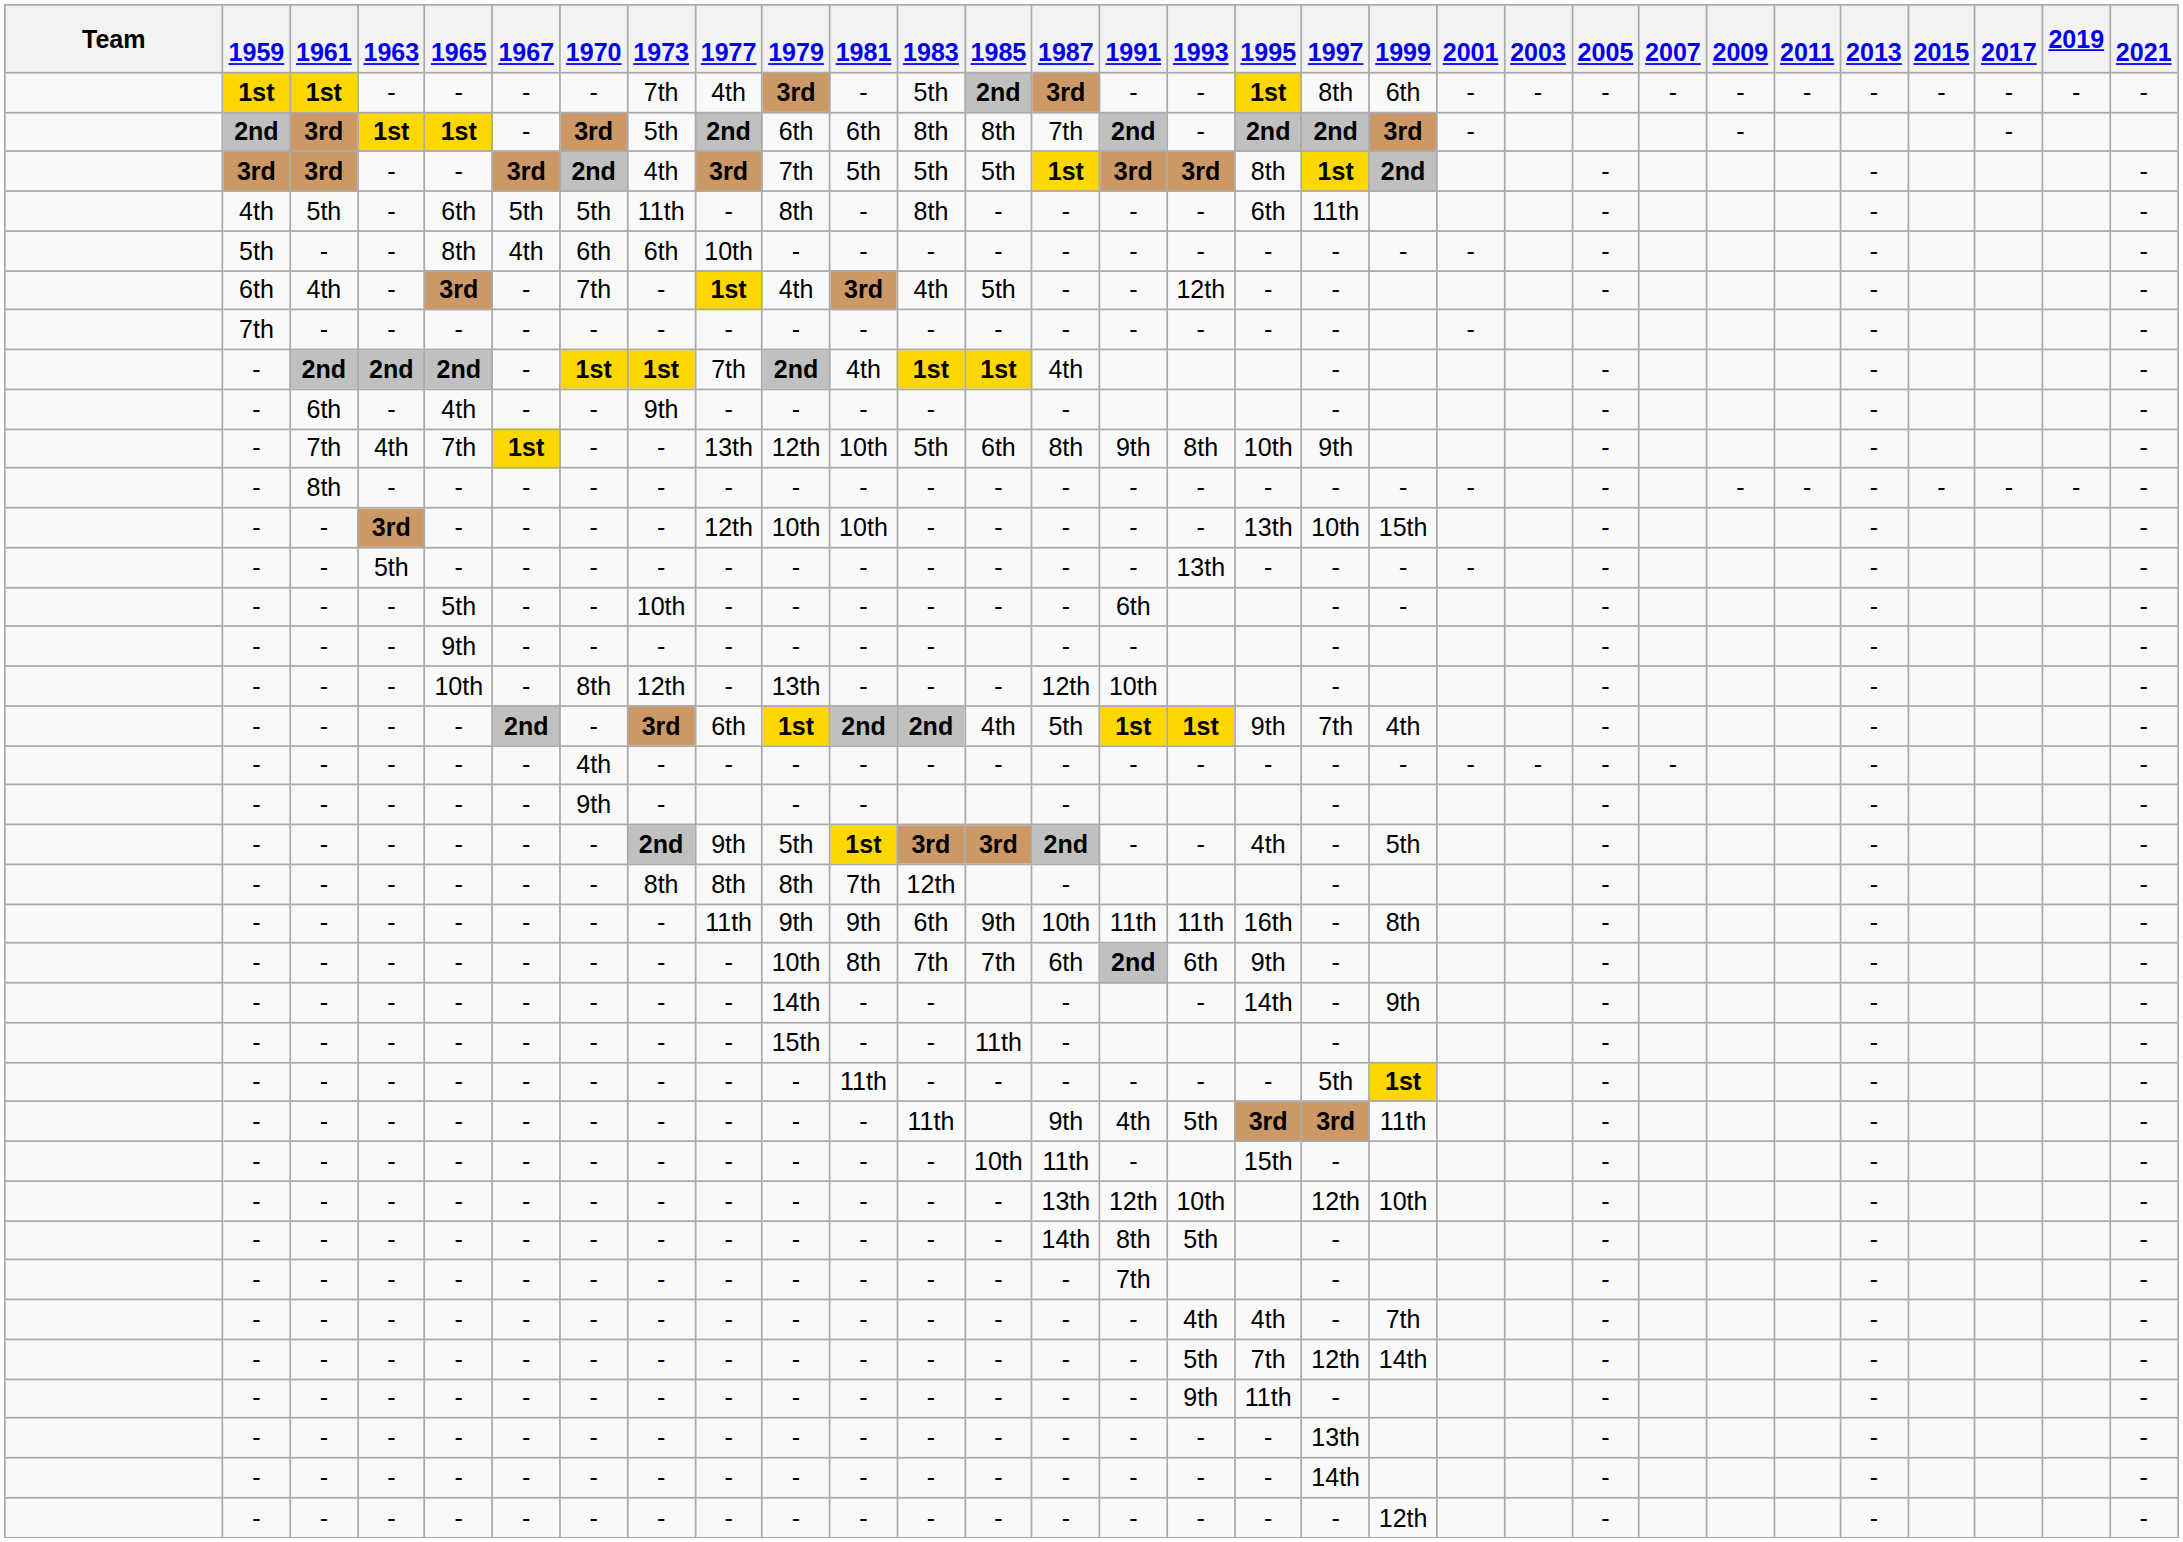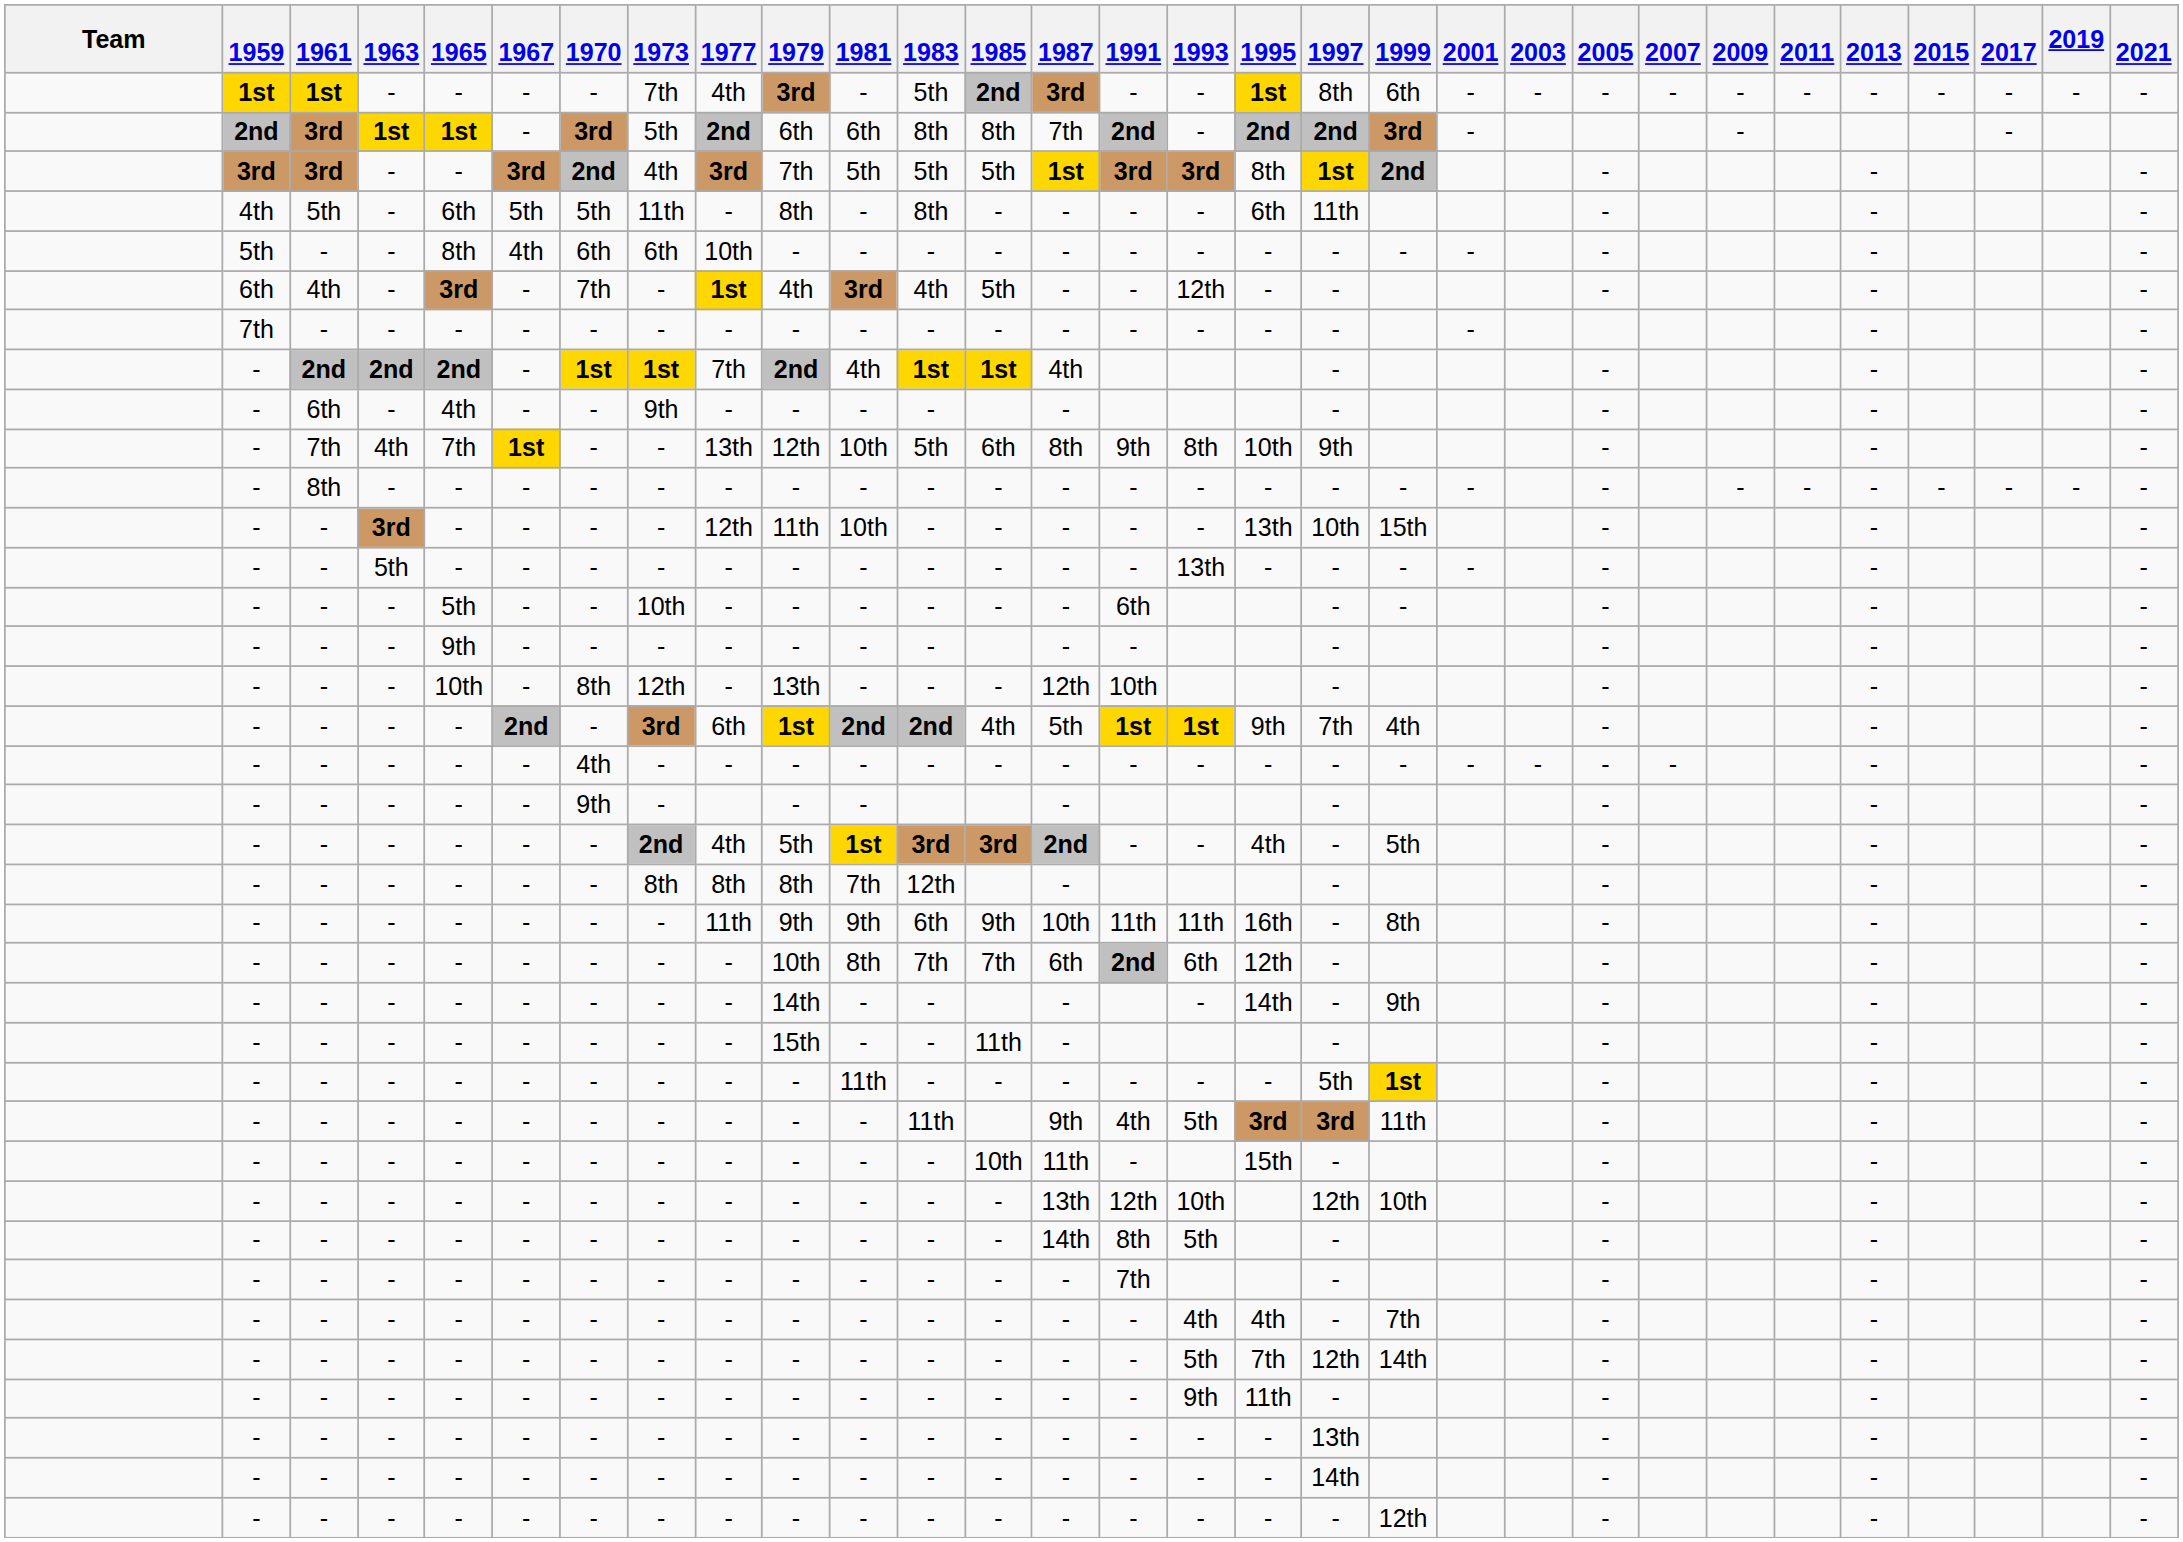(796, 528) 10th -> (796, 528) 11th
(729, 845) 9th -> (729, 845) 4th
(1268, 963) 9th -> (1268, 963) 12th
